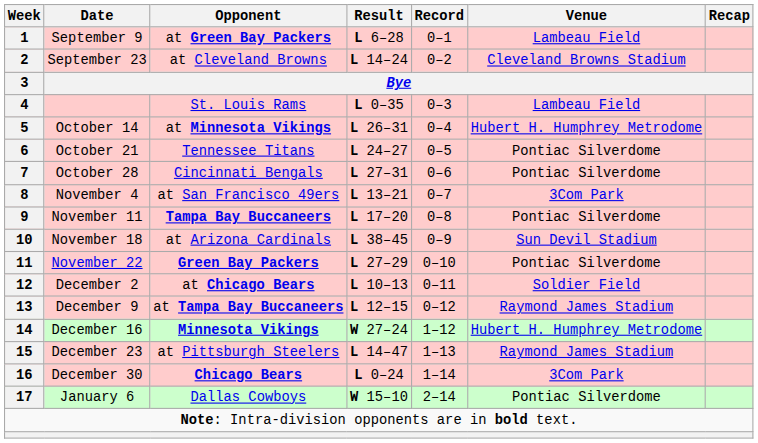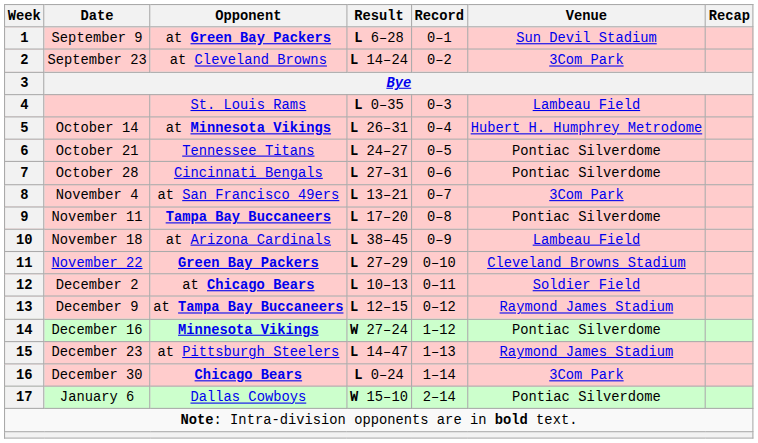(586, 38) Lambeau Field -> (586, 38) Sun Devil Stadium
(586, 61) Cleveland Browns Stadium -> (586, 61) 3Com Park
(586, 240) Sun Devil Stadium -> (586, 240) Lambeau Field
(586, 263) Pontiac Silverdome -> (586, 263) Cleveland Browns Stadium
(586, 330) Hubert H. Humphrey Metrodome -> (586, 330) Pontiac Silverdome
